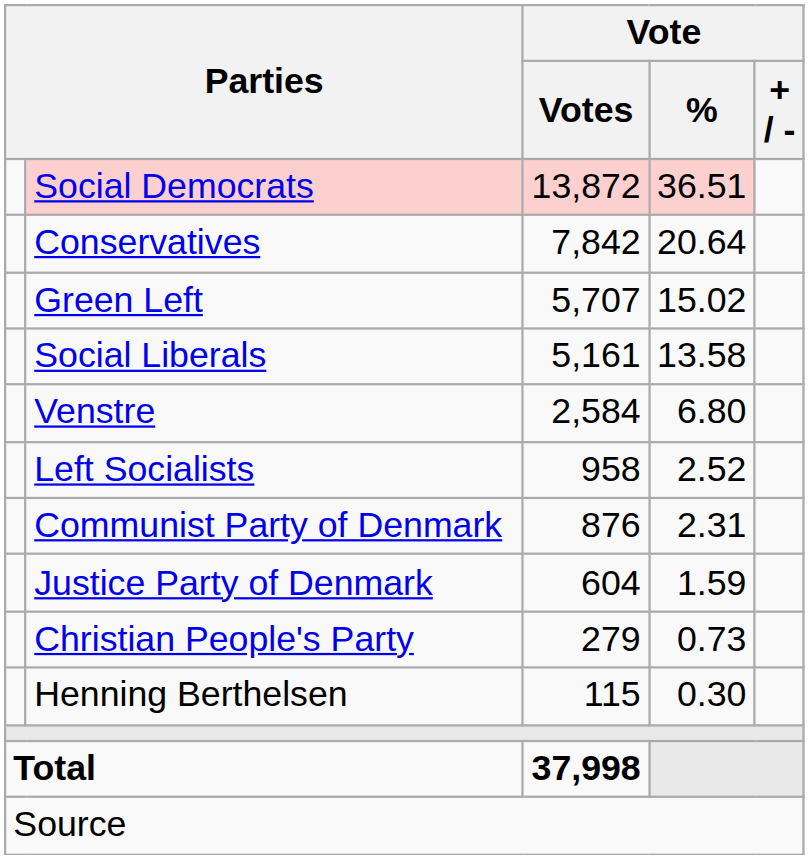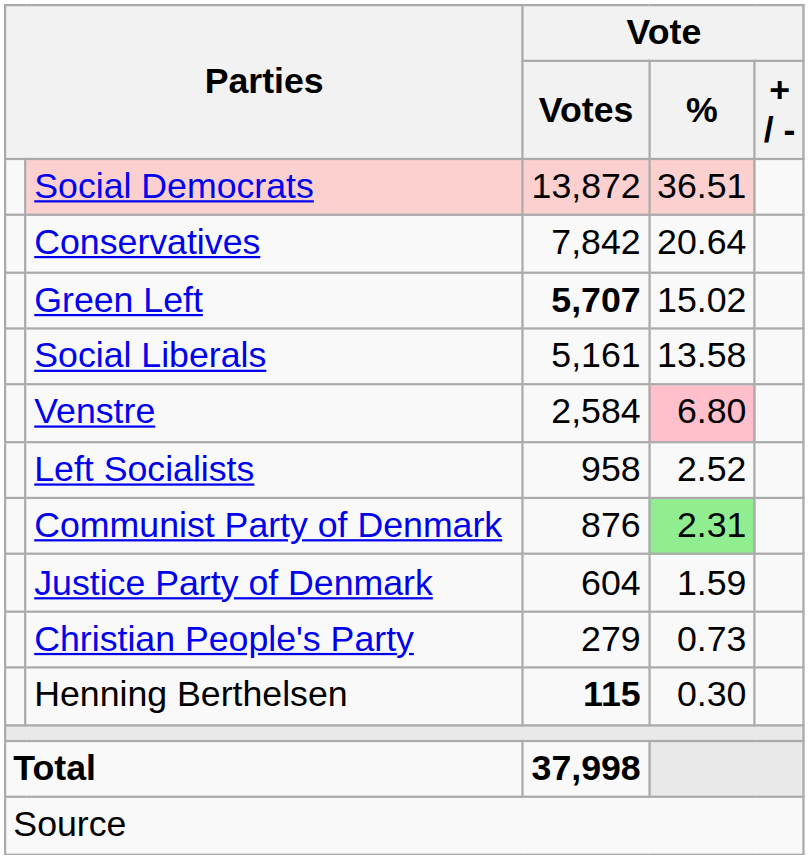(596, 299) normal -> (596, 299) bold
(712, 412) no background -> (712, 412) pink background
(712, 525) no background -> (712, 525) lightgreen background
(612, 695) normal -> (612, 695) bold
